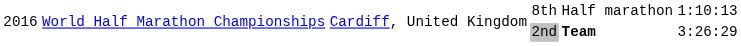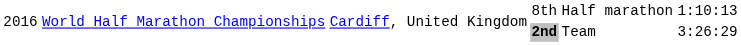(544, 32) normal -> (544, 32) bold
(579, 32) bold -> (579, 32) normal
